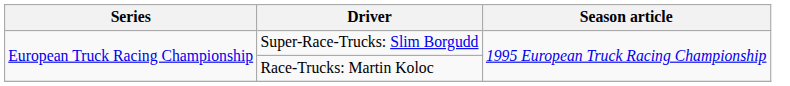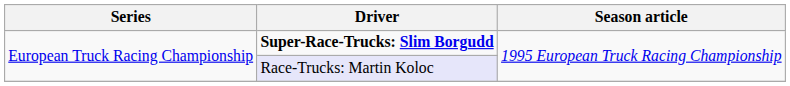(370, 42) normal -> (377, 42) bold
(347, 68) no background -> (347, 68) lavender background
